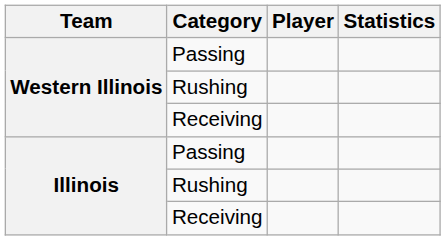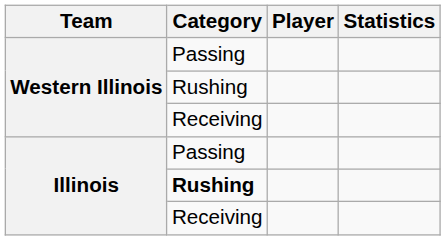(210, 185) normal -> (213, 185) bold
